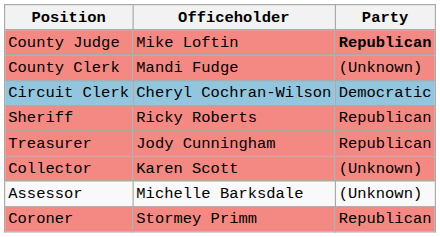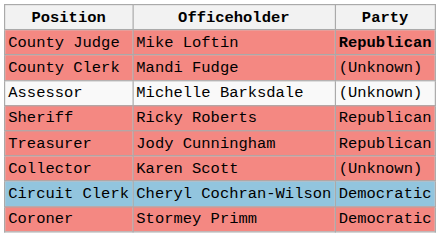rows swapped: (69, 93) <-> (45, 194)
(385, 219) Republican -> (385, 219) Democratic
